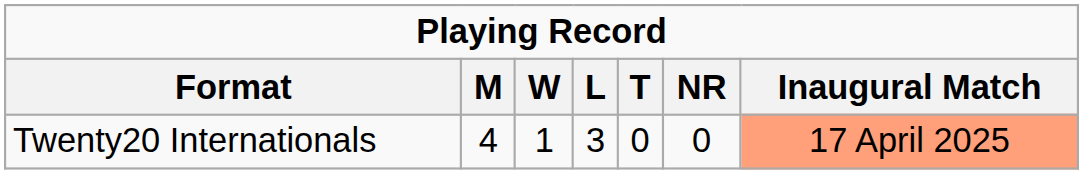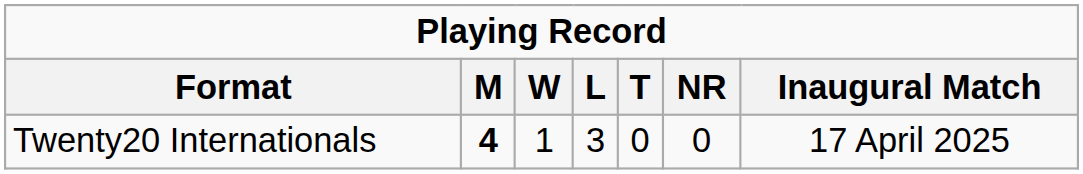(488, 140) normal -> (488, 140) bold
(910, 140) lightsalmon background -> (910, 140) no background
